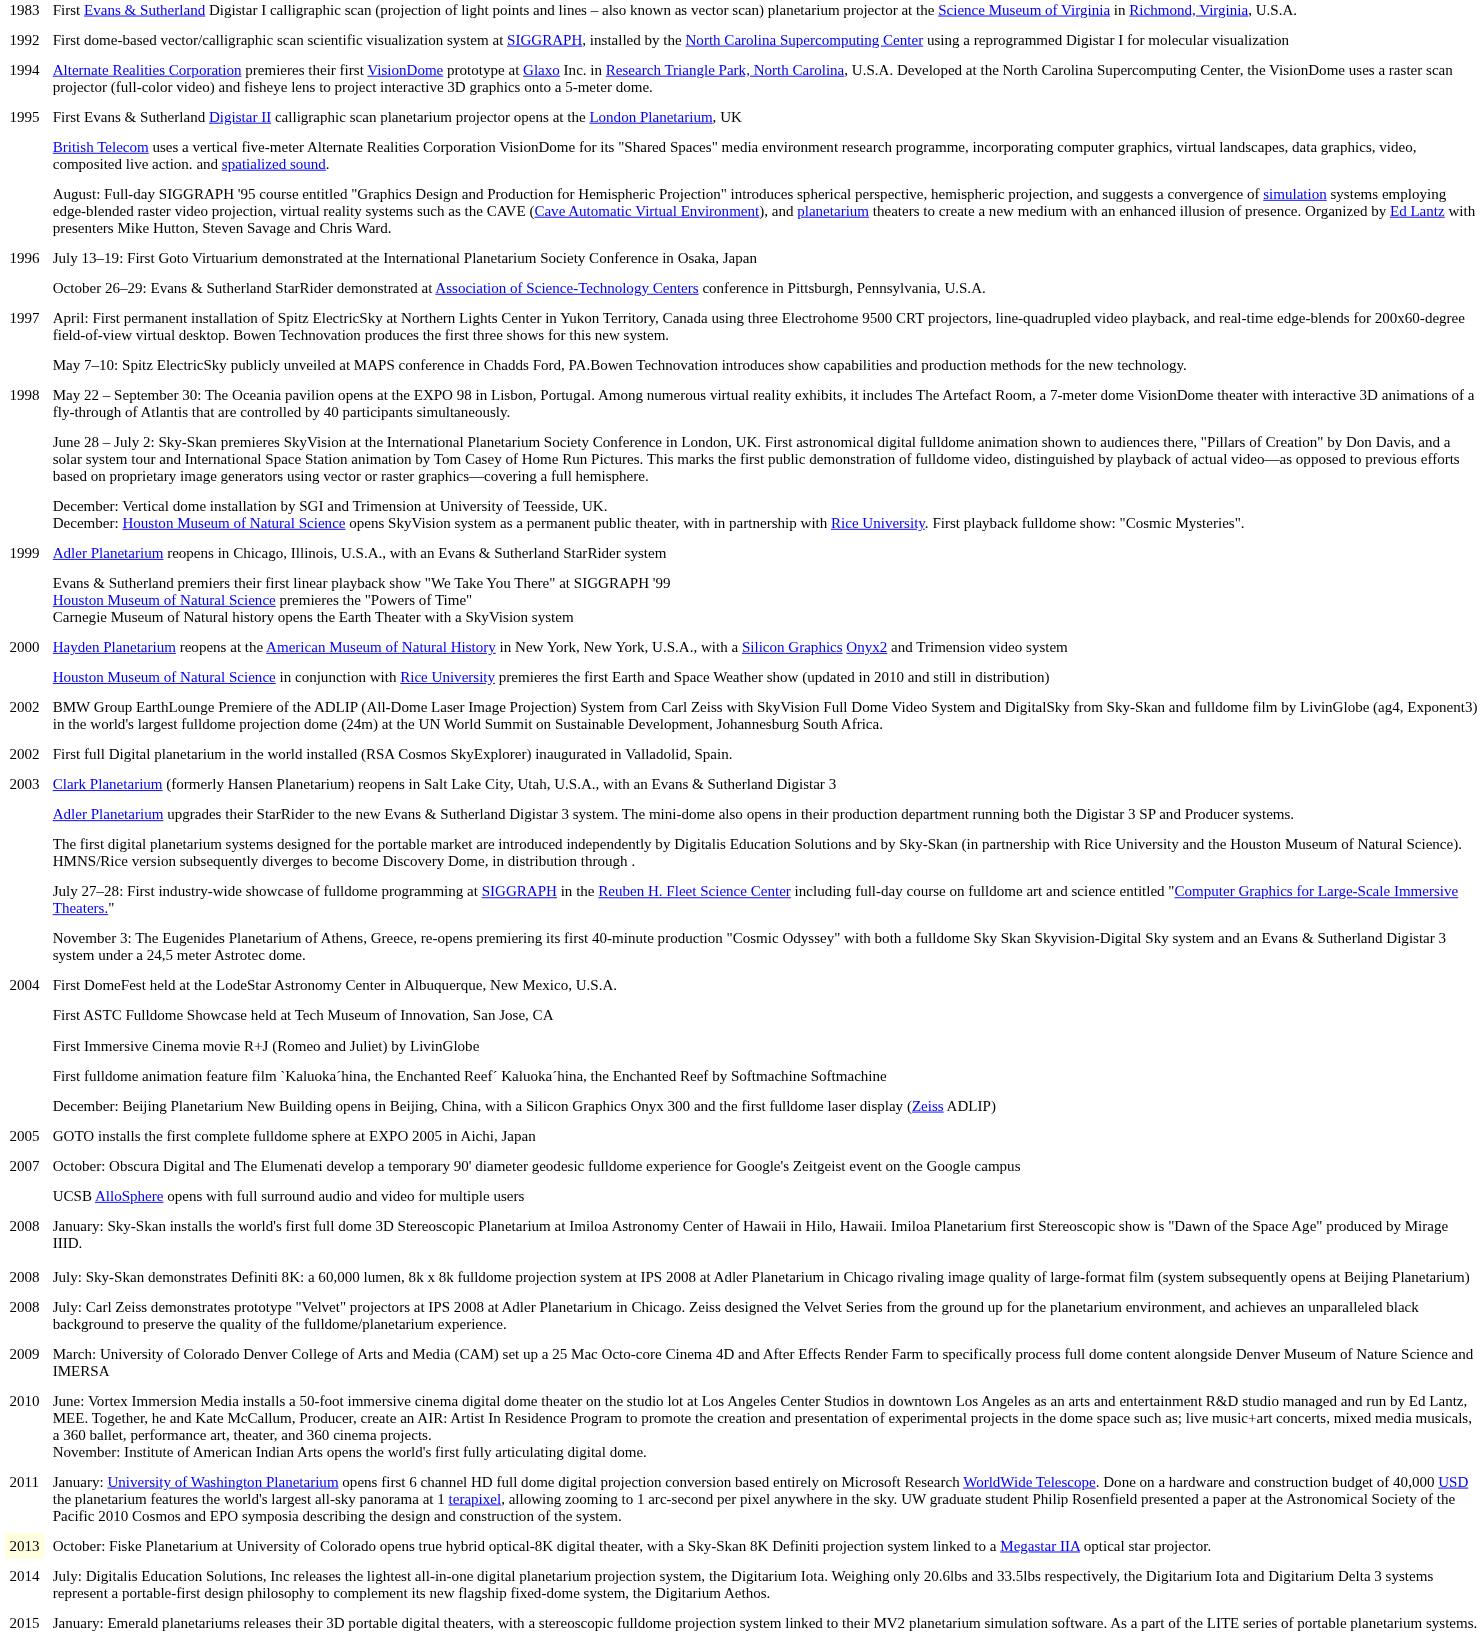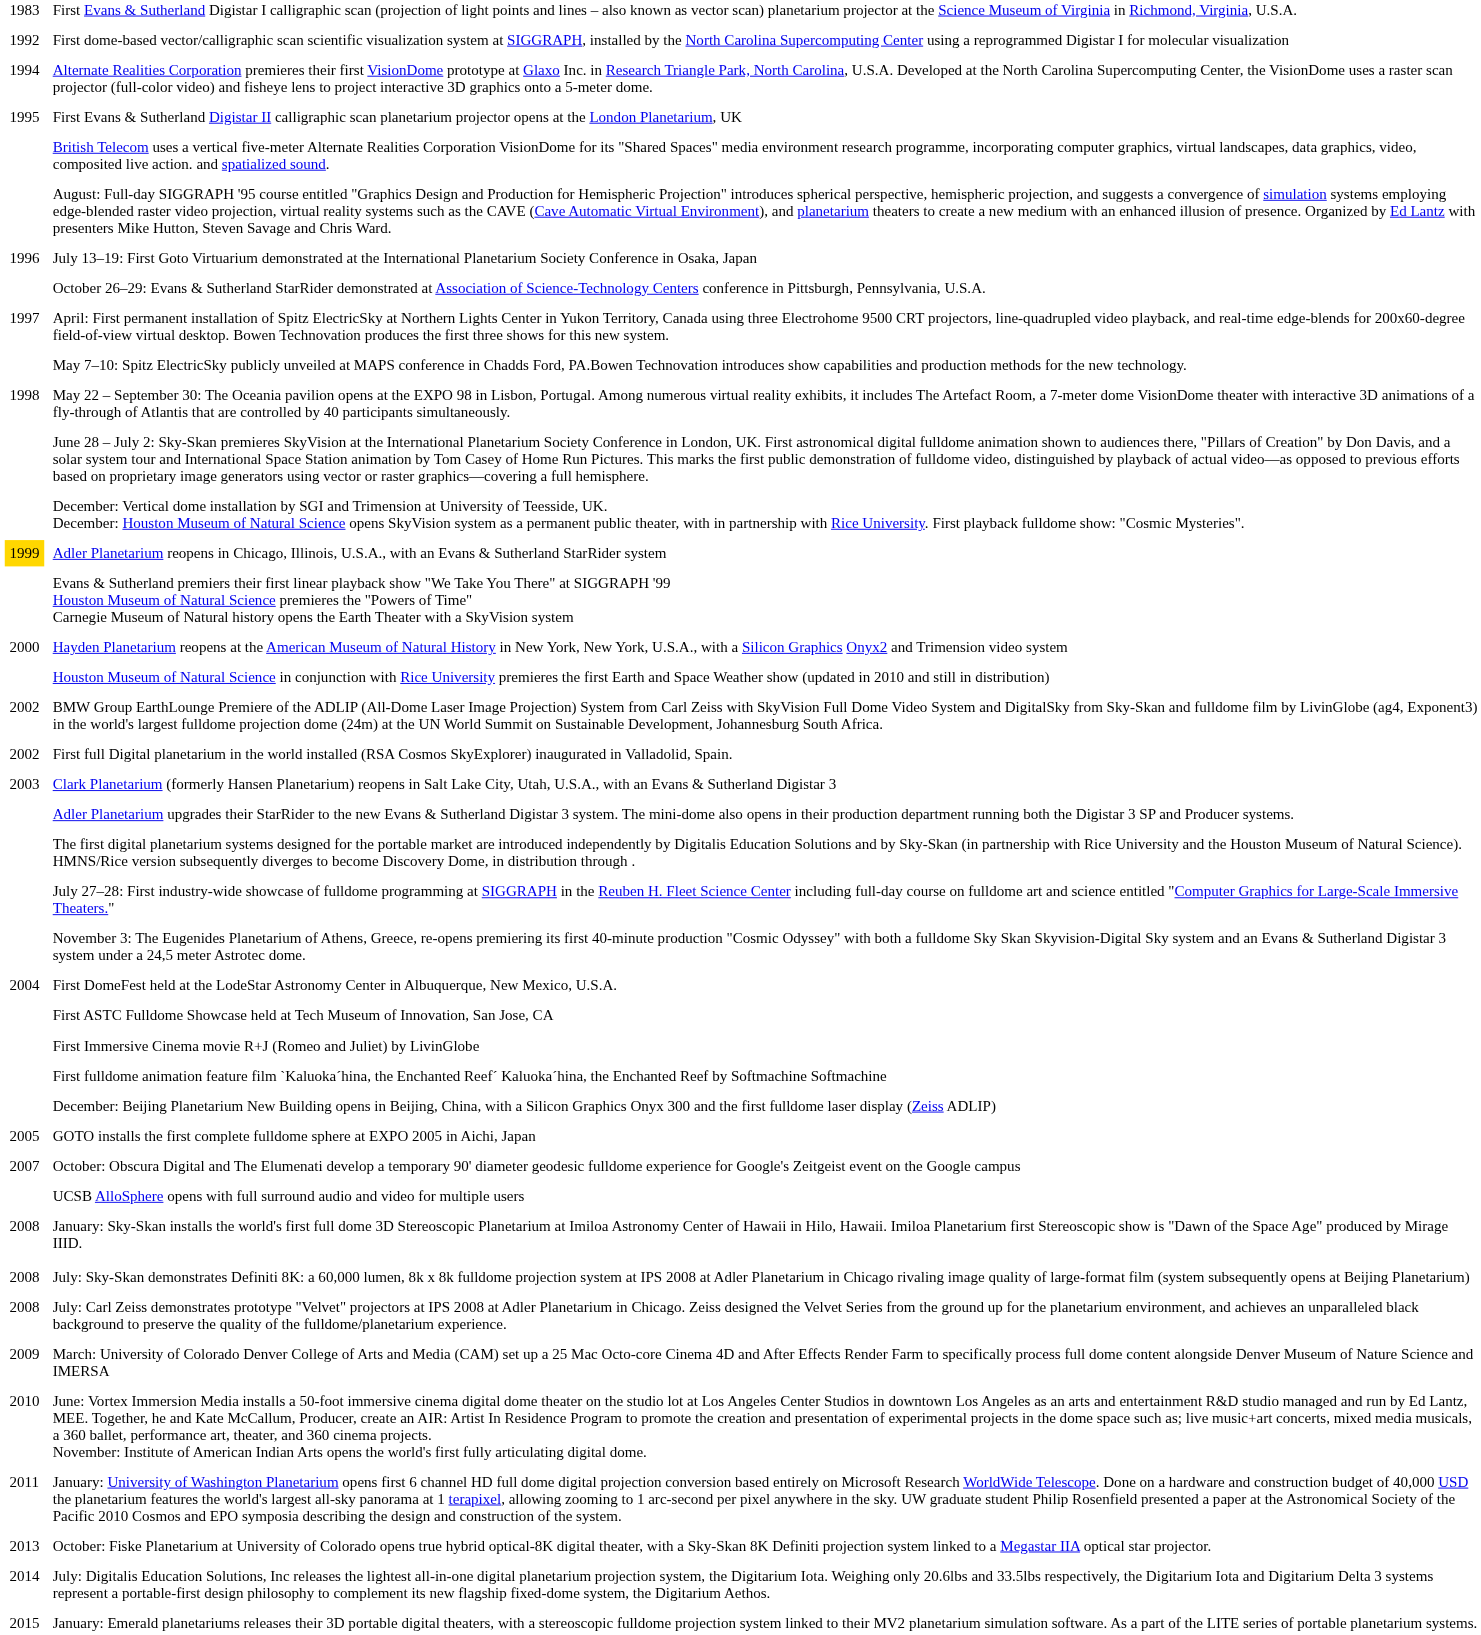(24, 553) no background -> (24, 553) gold background
(24, 1545) lightyellow background -> (24, 1545) no background
